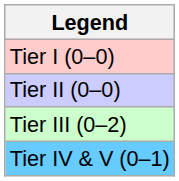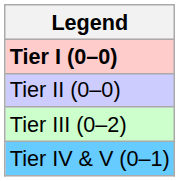(62, 56) normal -> (64, 56) bold
